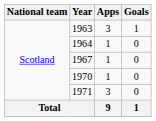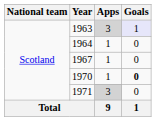(108, 28) no background -> (108, 28) lightgrey background
(136, 28) no background -> (136, 28) lavender background
(136, 76) normal -> (136, 76) bold
(108, 92) no background -> (108, 92) lightgrey background
